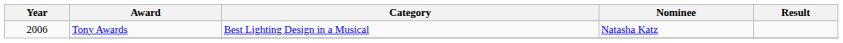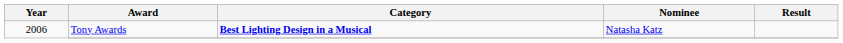(296, 29) normal -> (296, 29) bold
